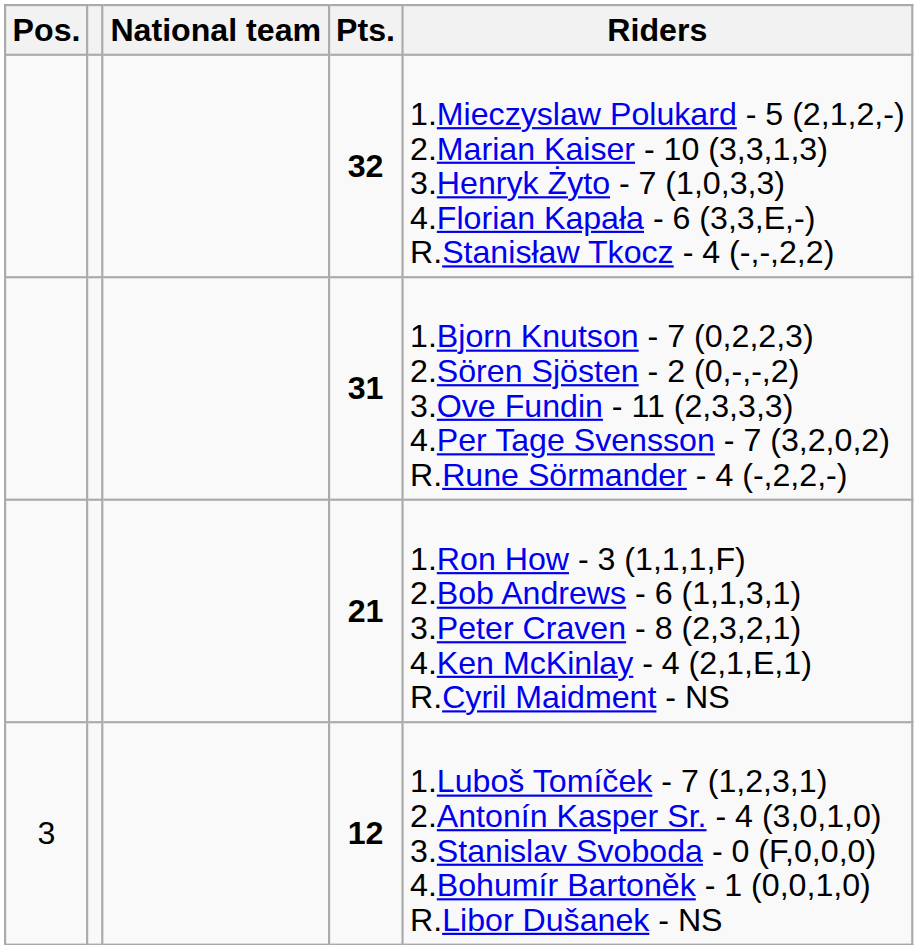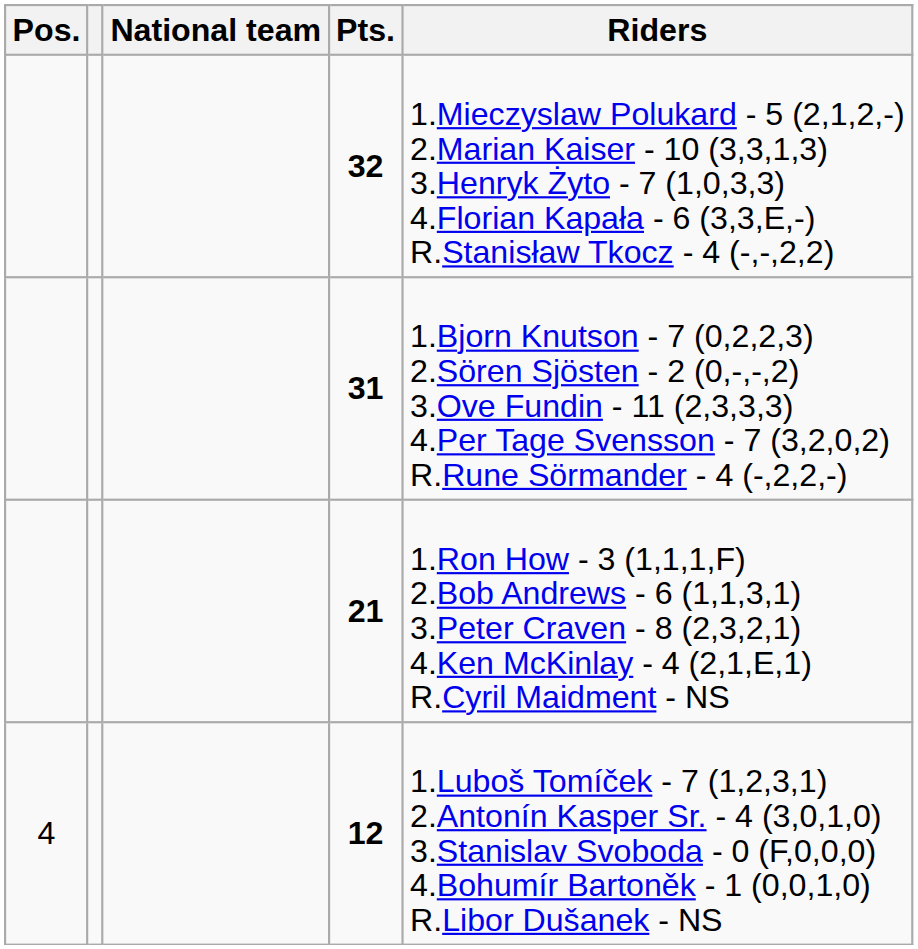(46, 833) 3 -> (46, 833) 4
